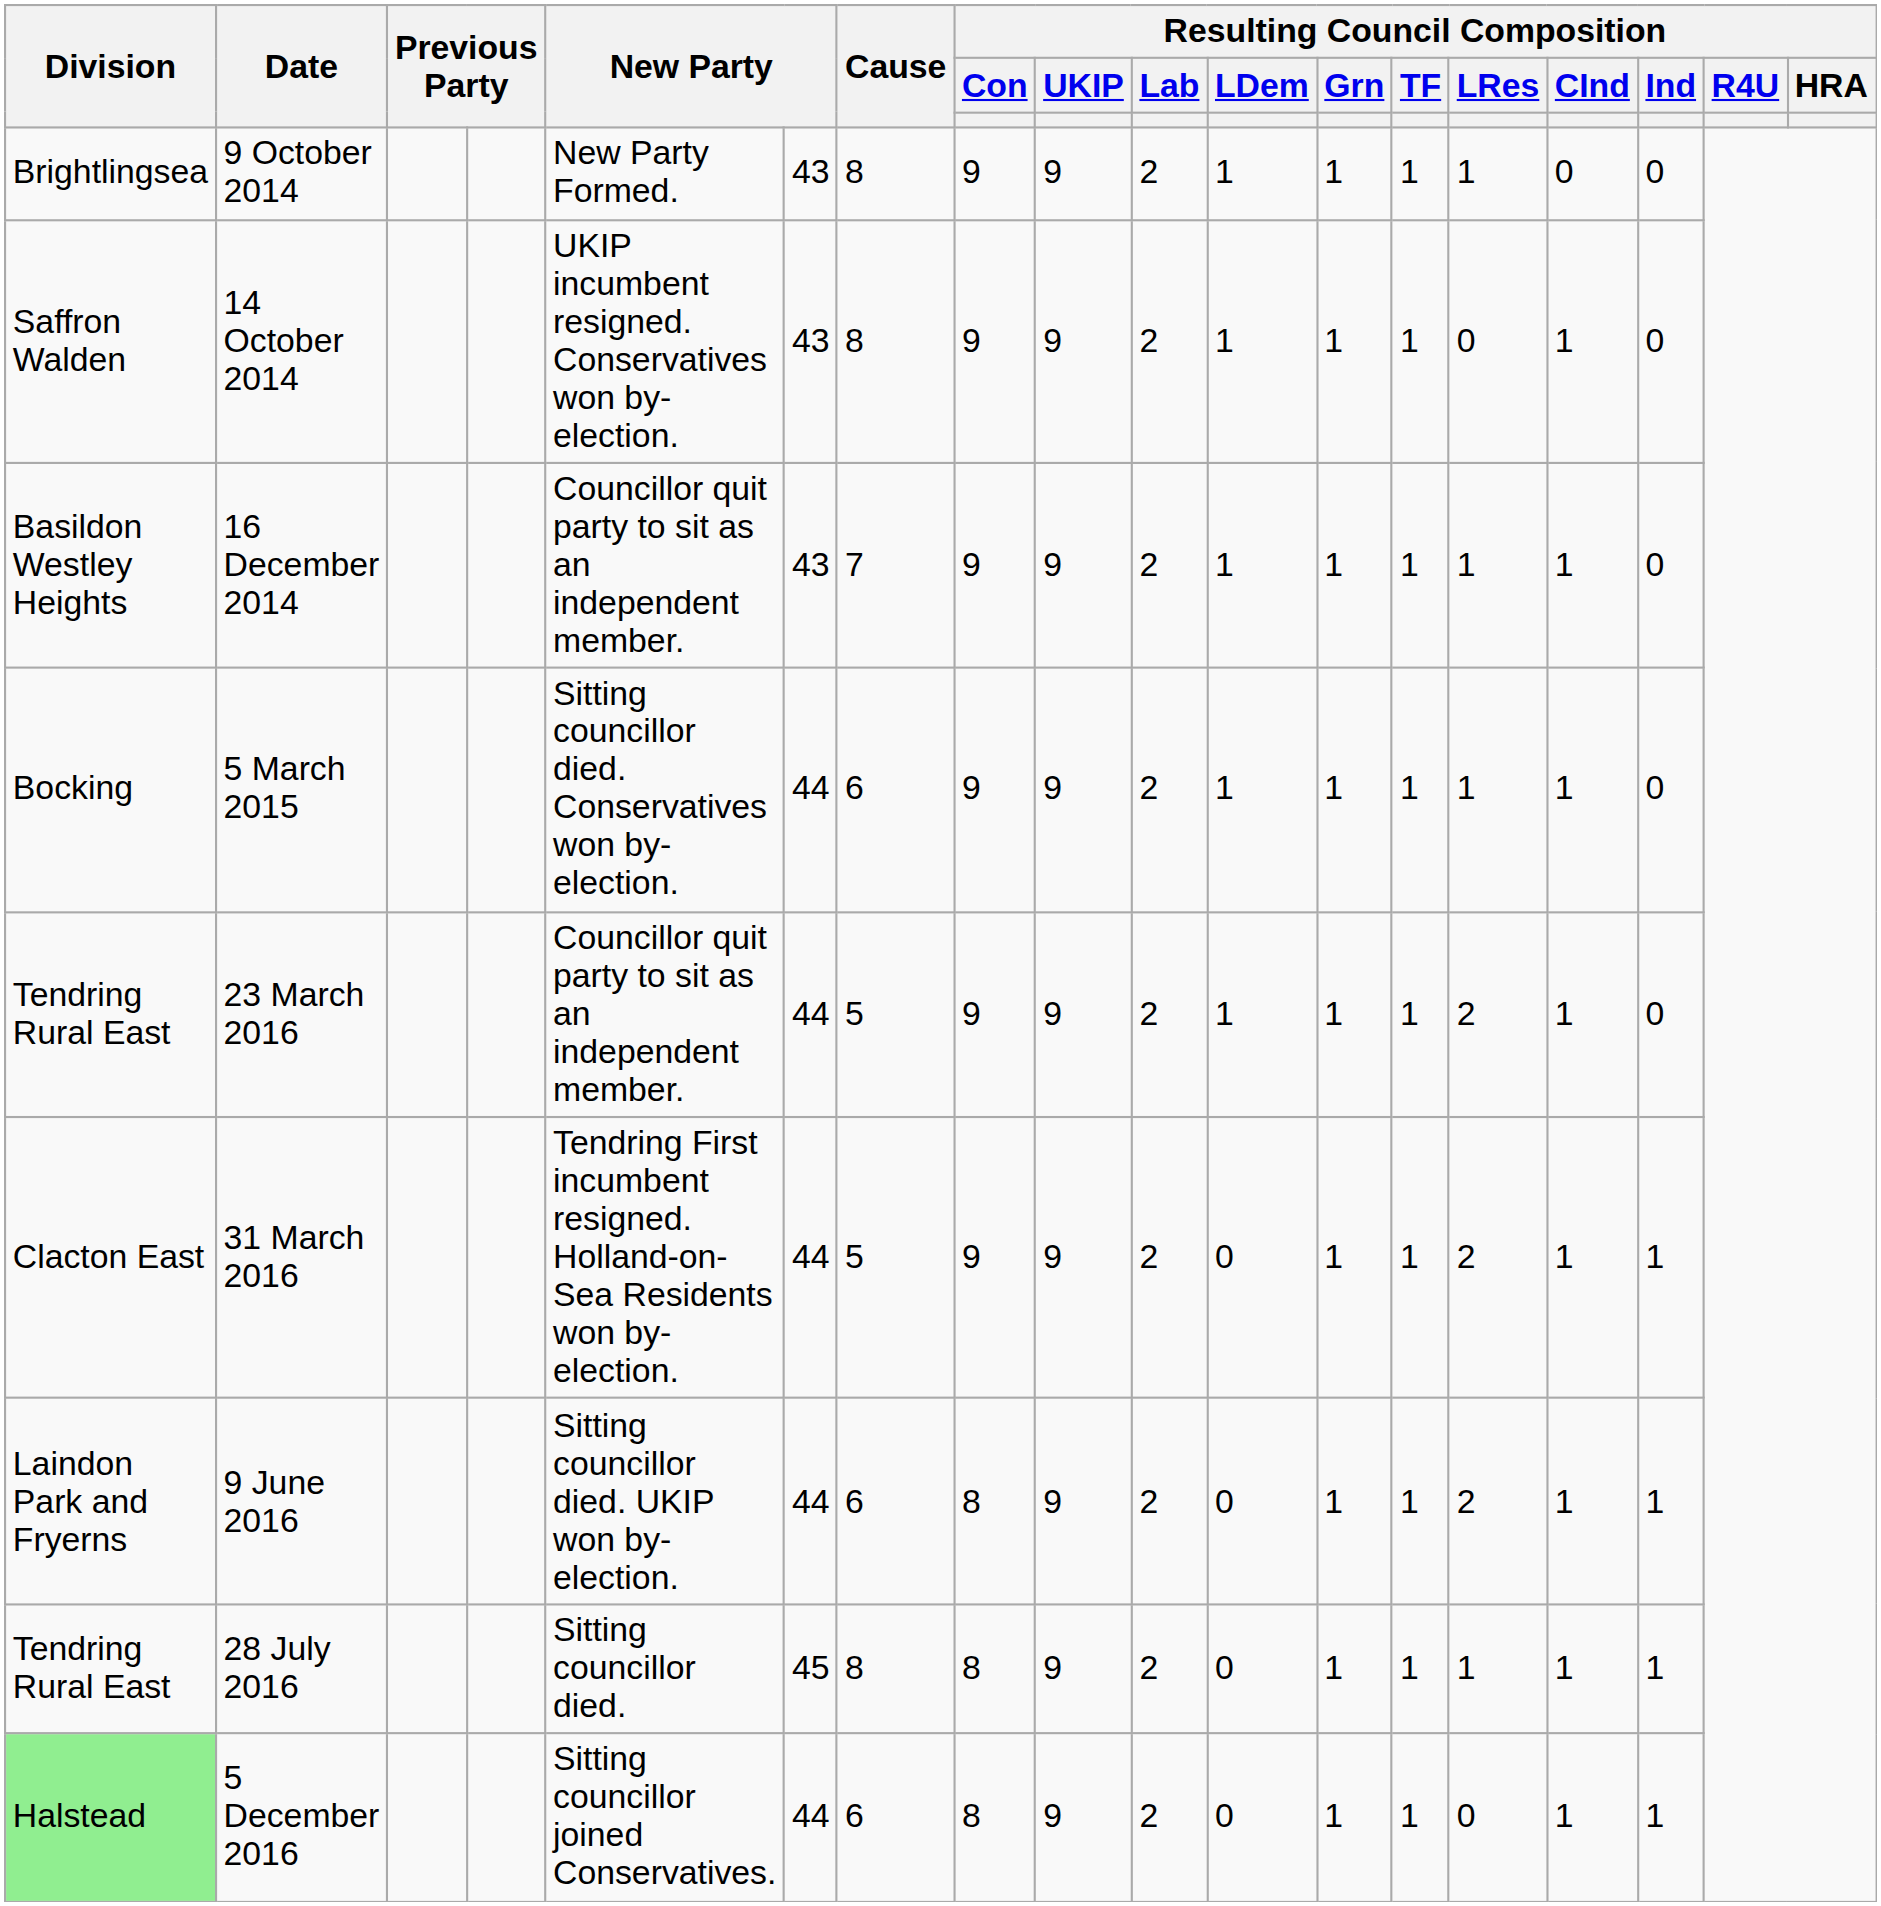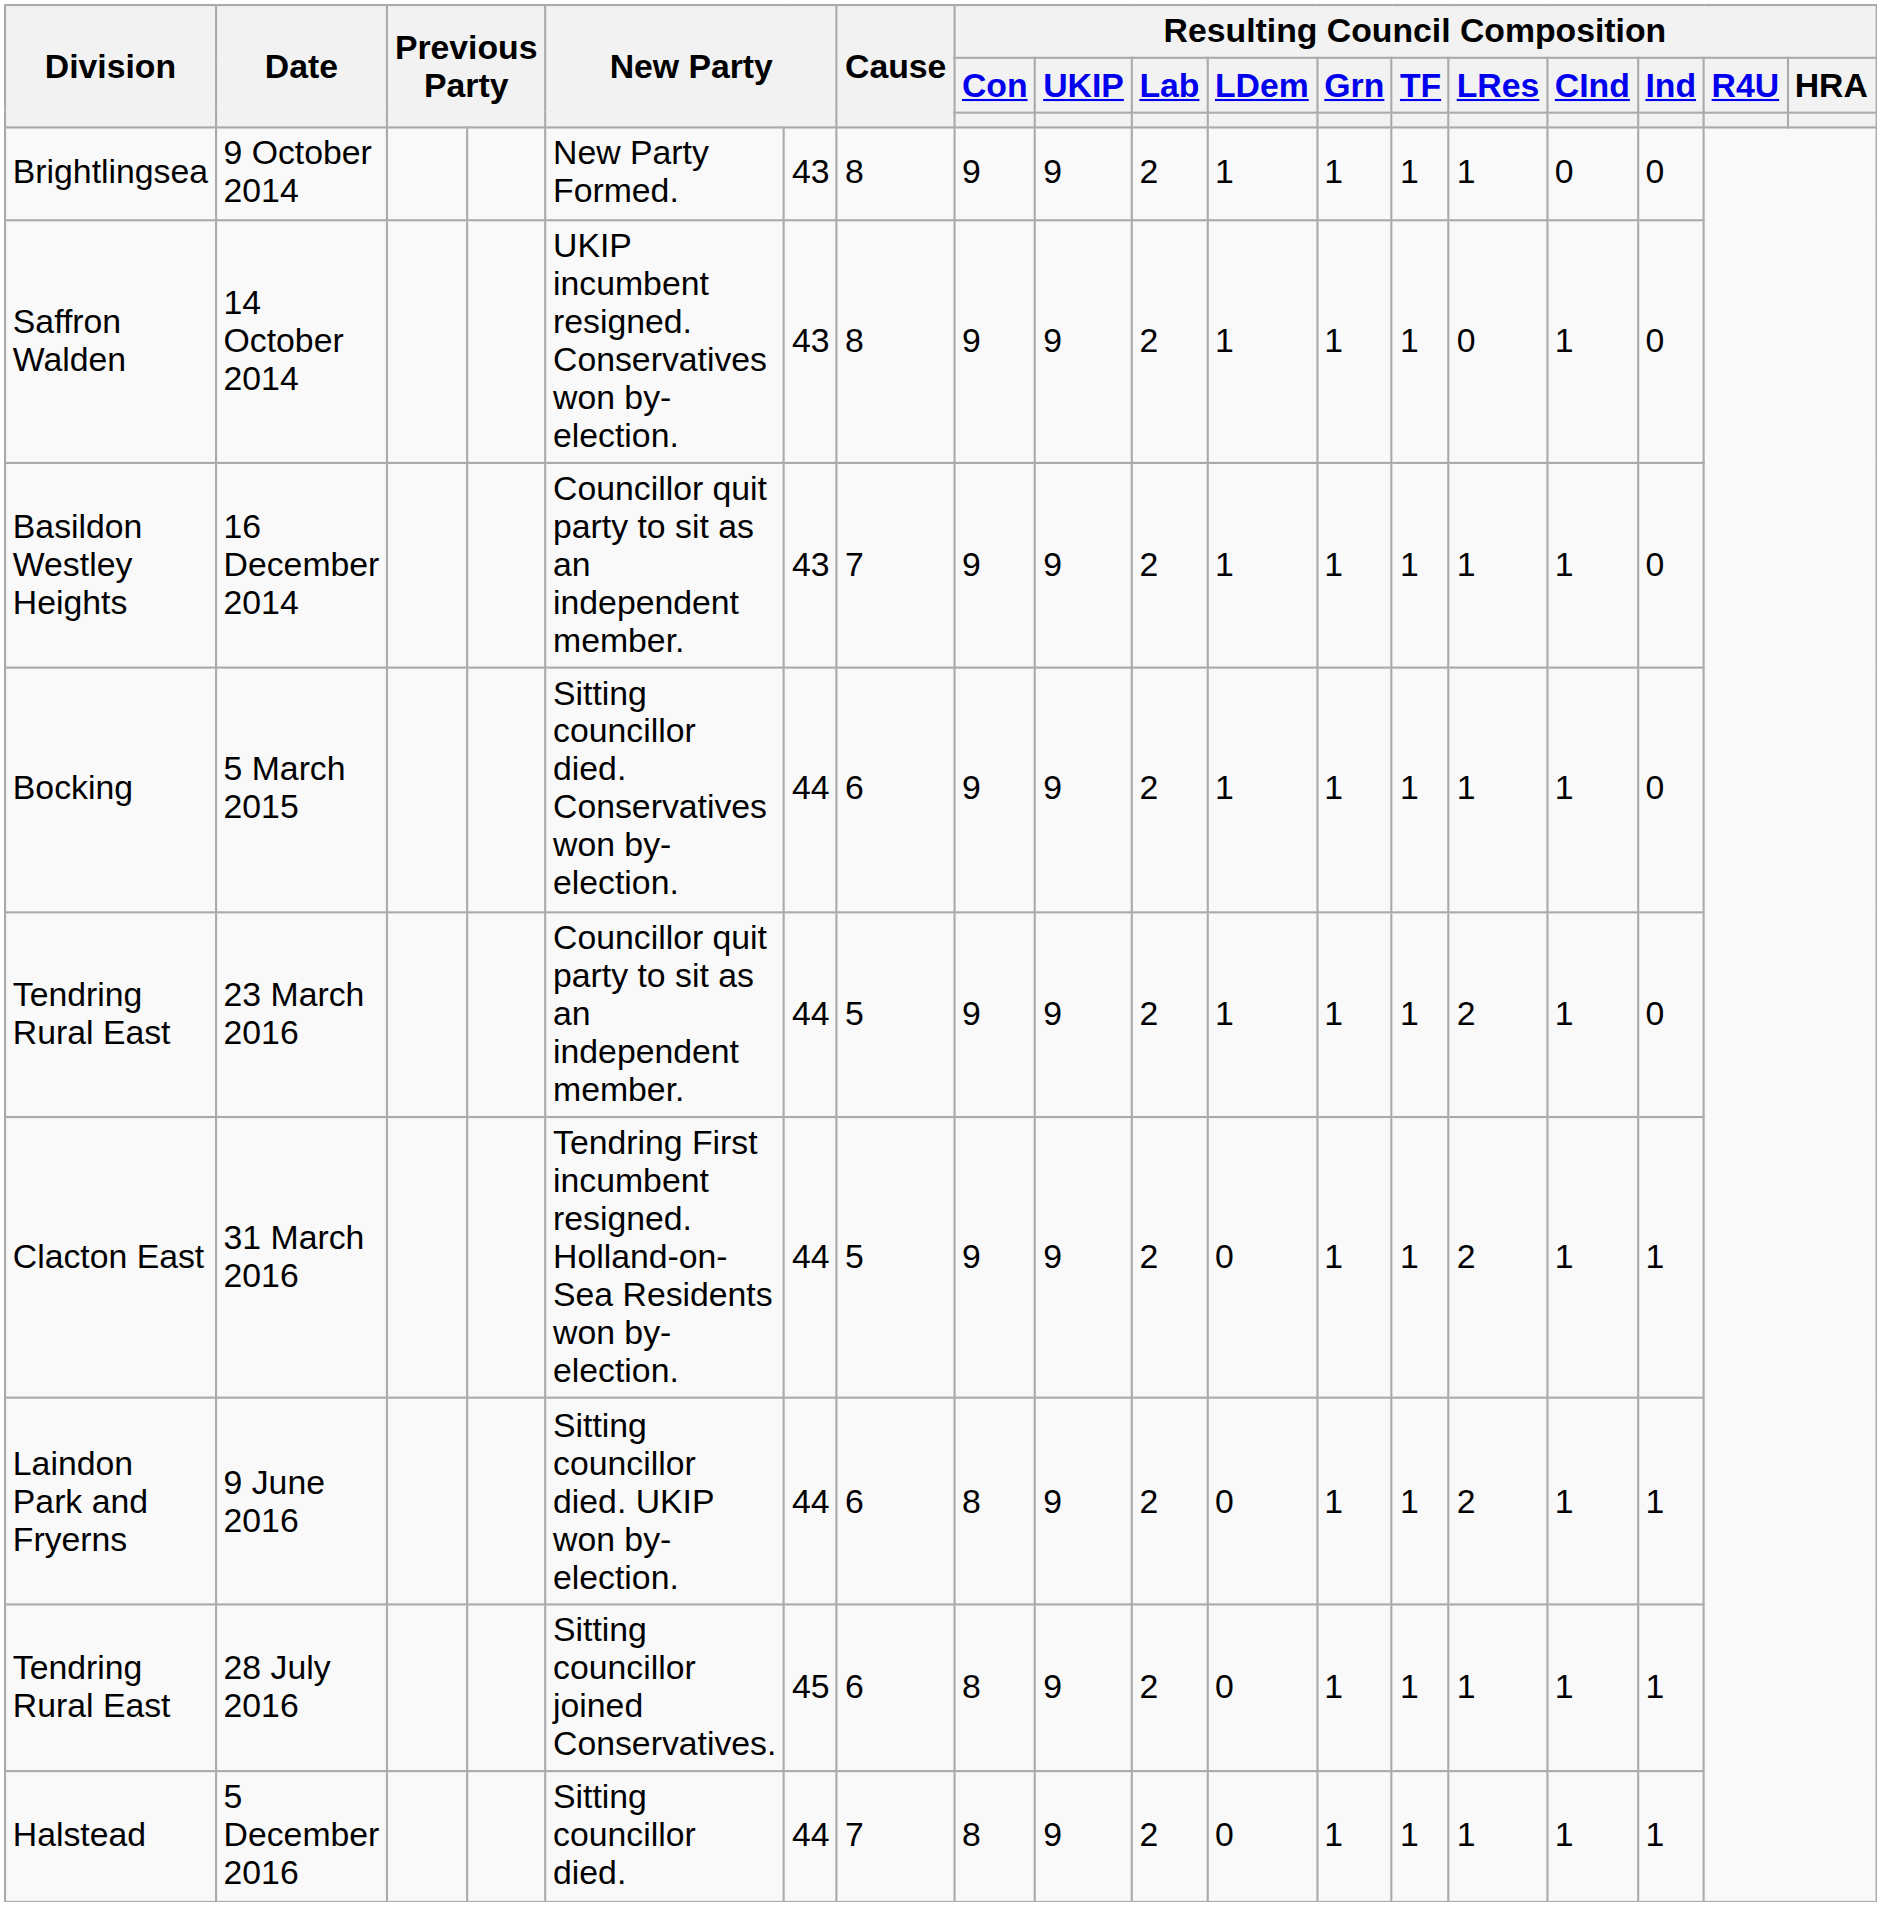(624, 1668) Sitting councillor died. -> (665, 1687) Sitting councillor joined Conservatives.
(854, 1668) 8 -> (854, 1687) 6
(79, 1816) lightgreen background -> (79, 1835) no background
(665, 1816) Sitting councillor joined Conservatives. -> (624, 1835) Sitting councillor died.
(854, 1816) 6 -> (854, 1835) 7
(1466, 1816) 0 -> (1466, 1835) 1
